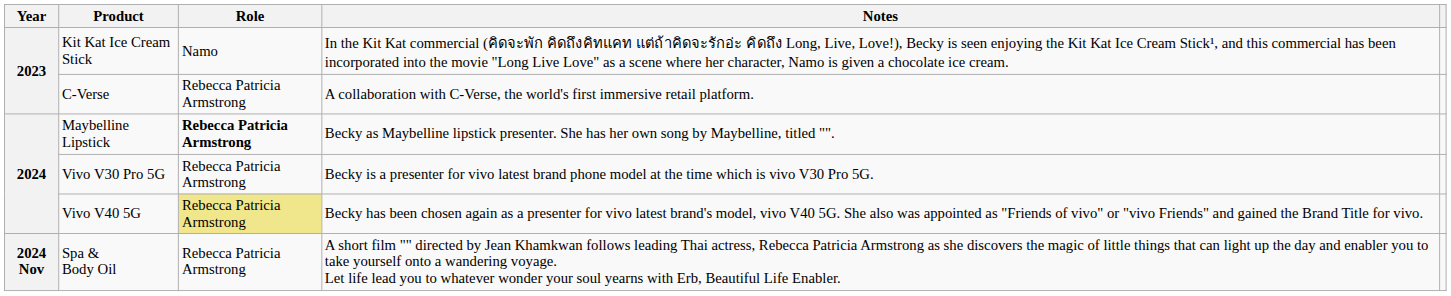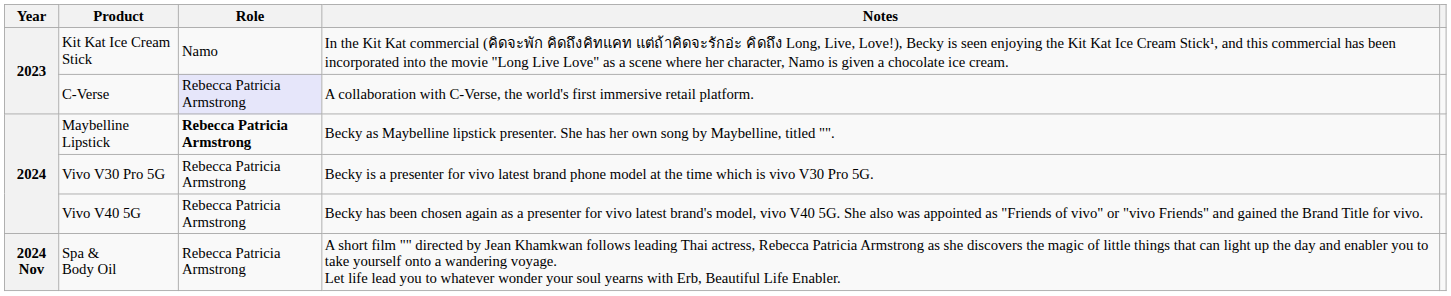(231, 94) no background -> (231, 94) lavender background
(231, 213) khaki background -> (231, 213) no background
